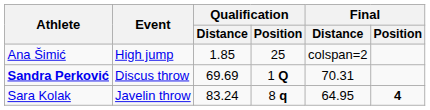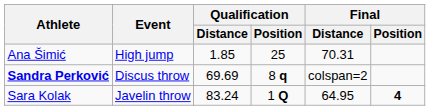(338, 55) colspan=2 -> (338, 55) 70.31
(278, 75) 1 Q -> (278, 75) 8 q
(338, 75) 70.31 -> (338, 75) colspan=2
(278, 96) 8 q -> (278, 96) 1 Q
